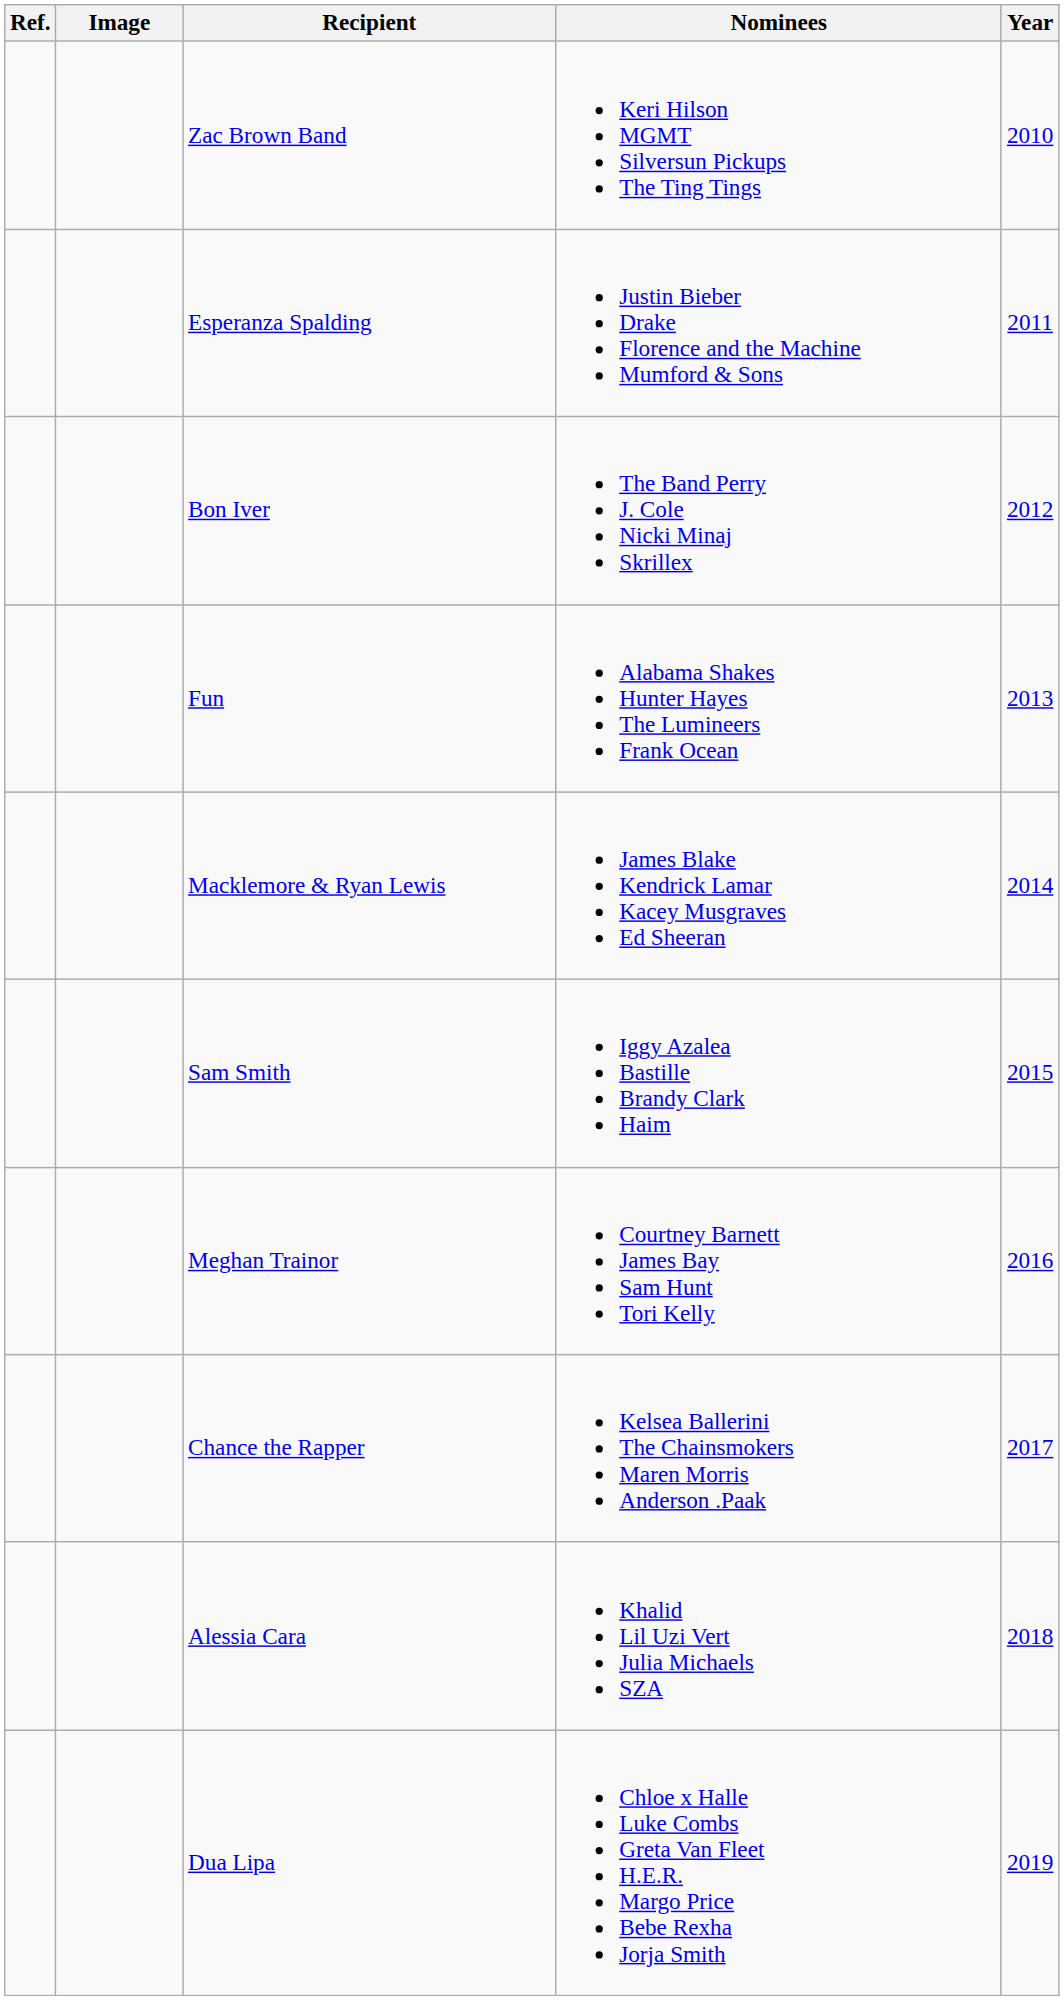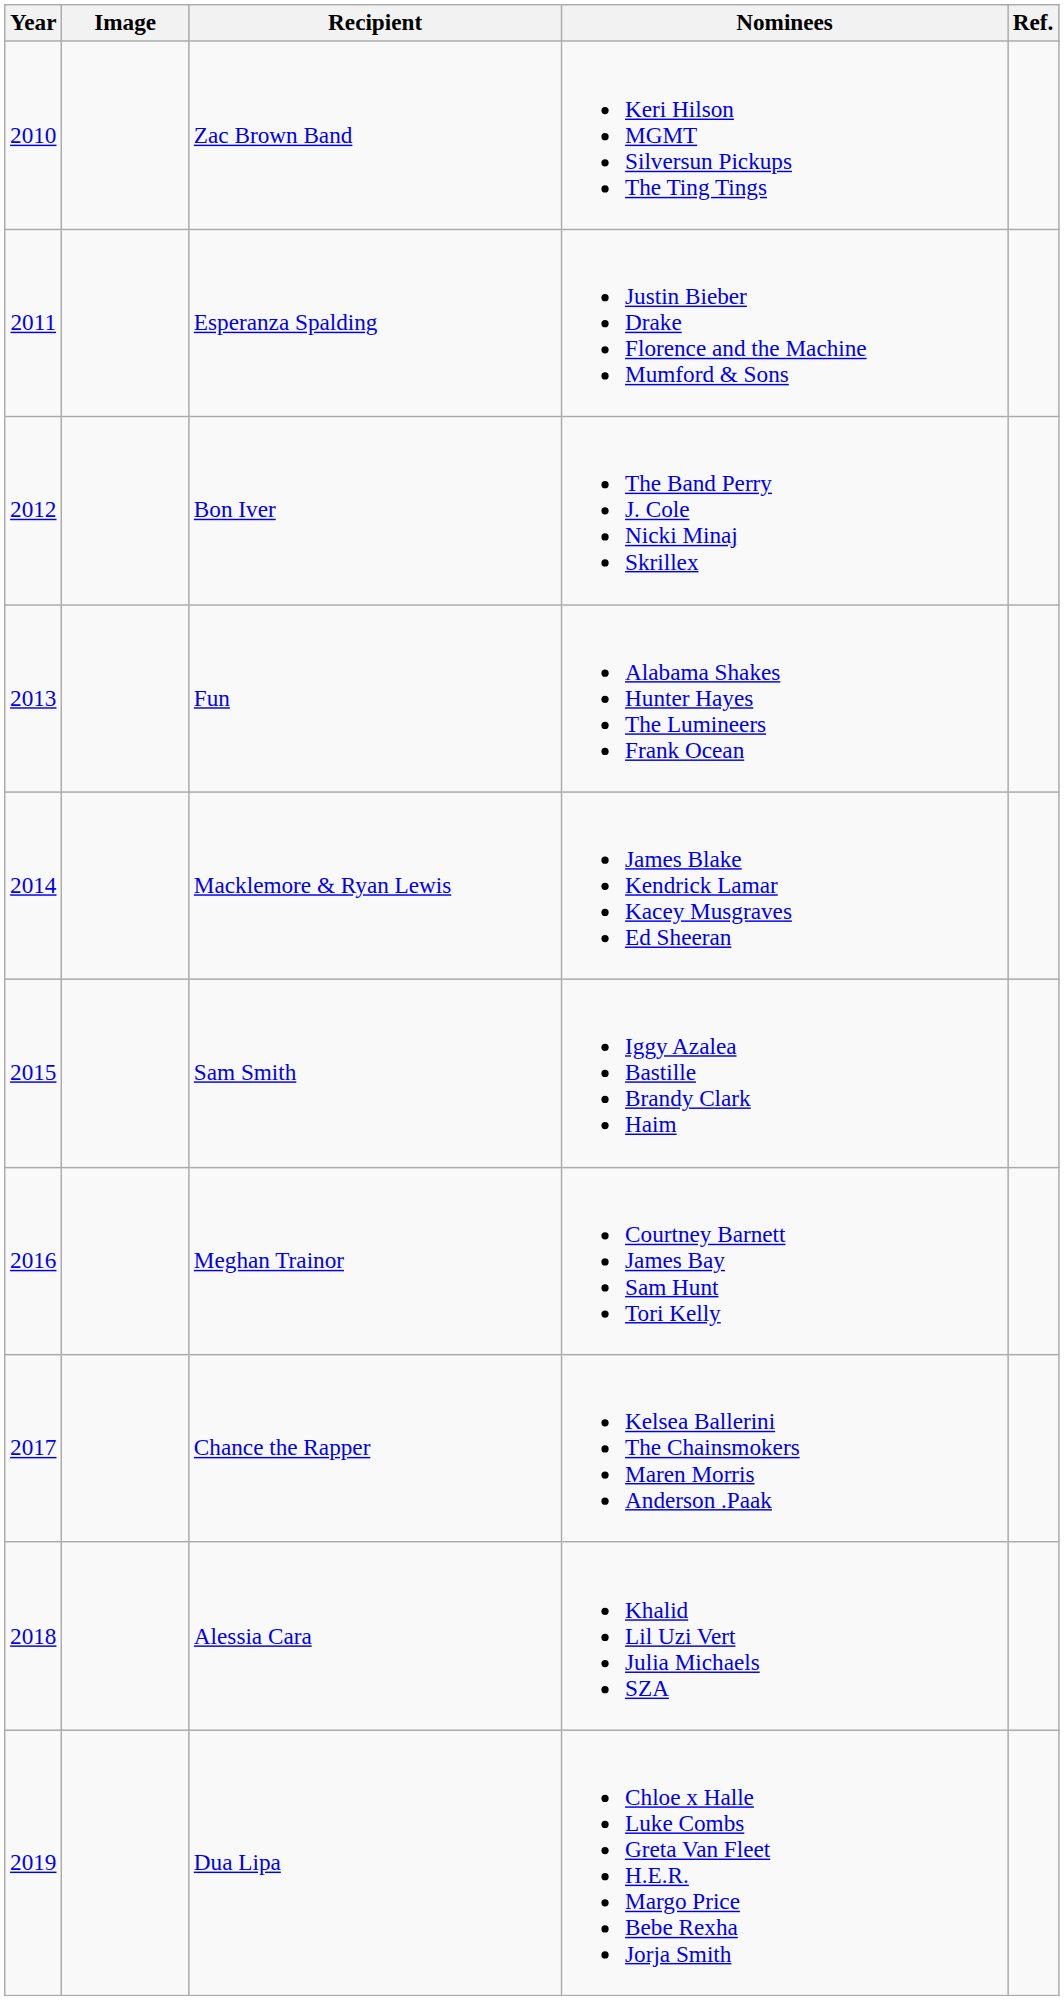columns swapped: (1030, 22) <-> (30, 22)
